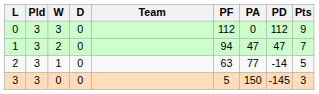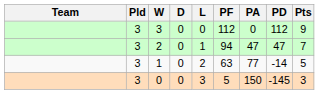columns swapped: (152, 13) <-> (15, 13)
